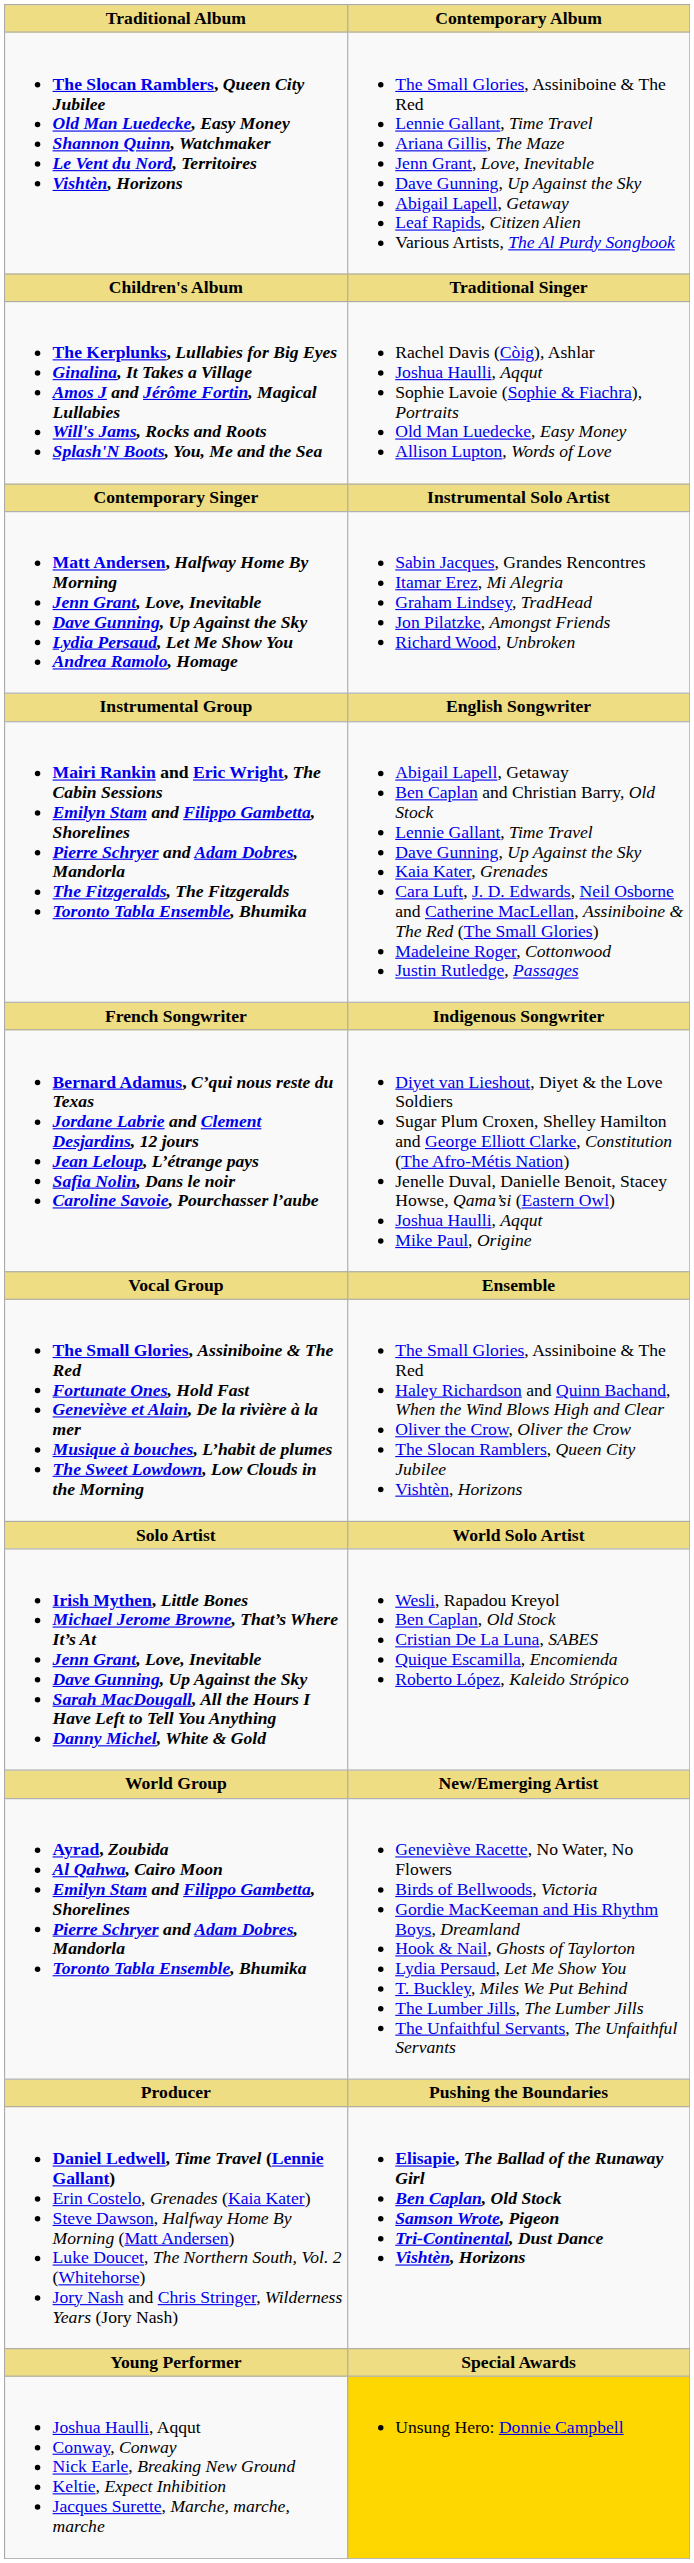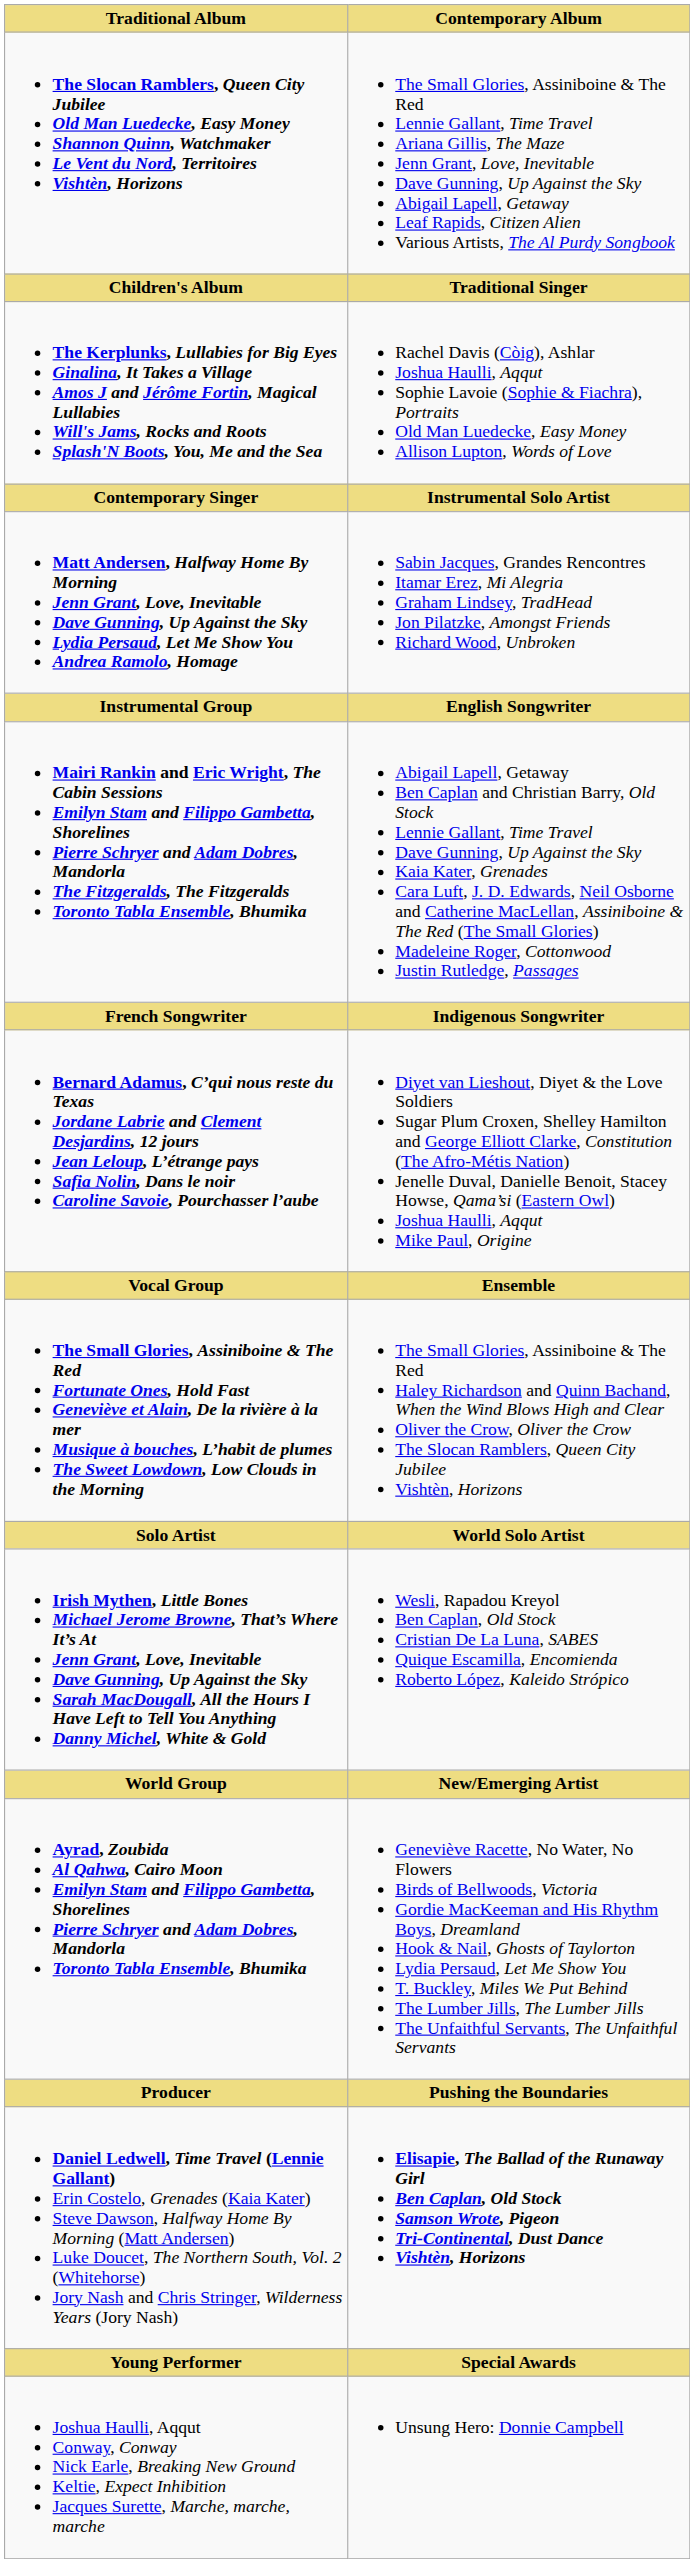(519, 2428) gold background -> (519, 2428) no background
